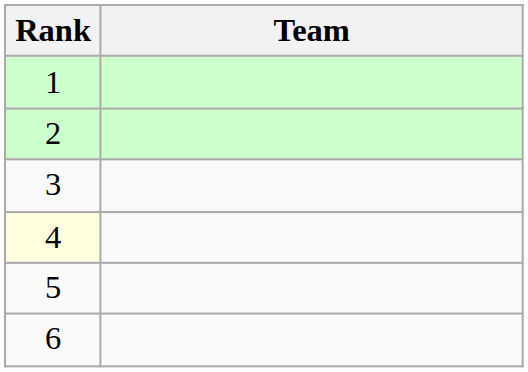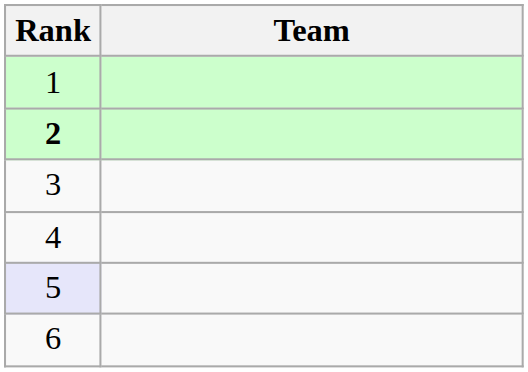(53, 133) normal -> (53, 133) bold
(53, 236) lightyellow background -> (53, 236) no background
(53, 287) no background -> (53, 287) lavender background
